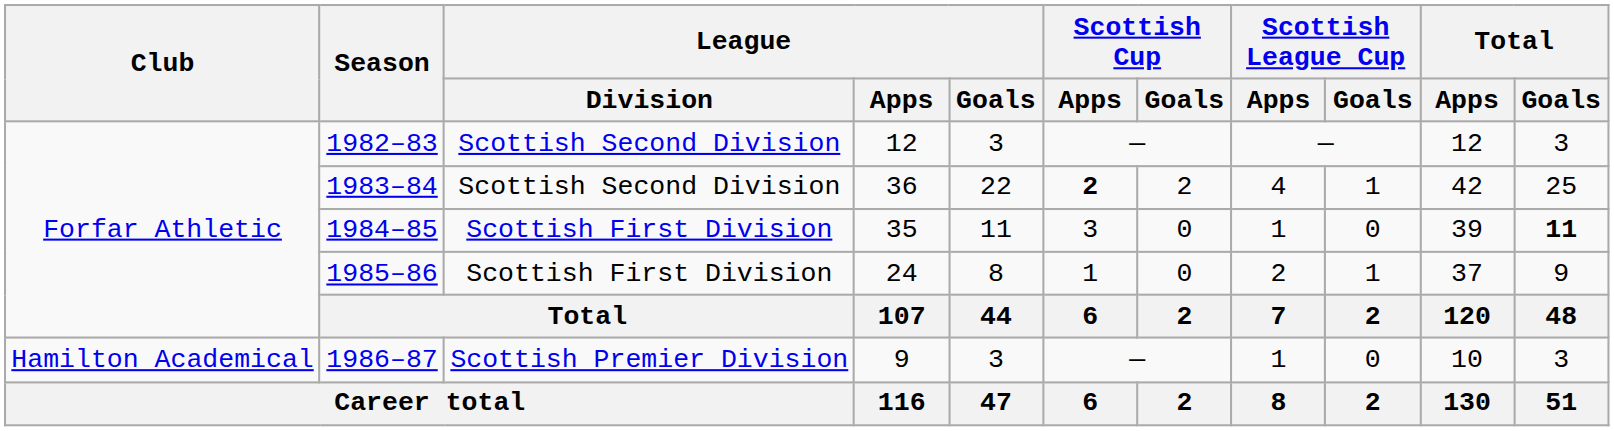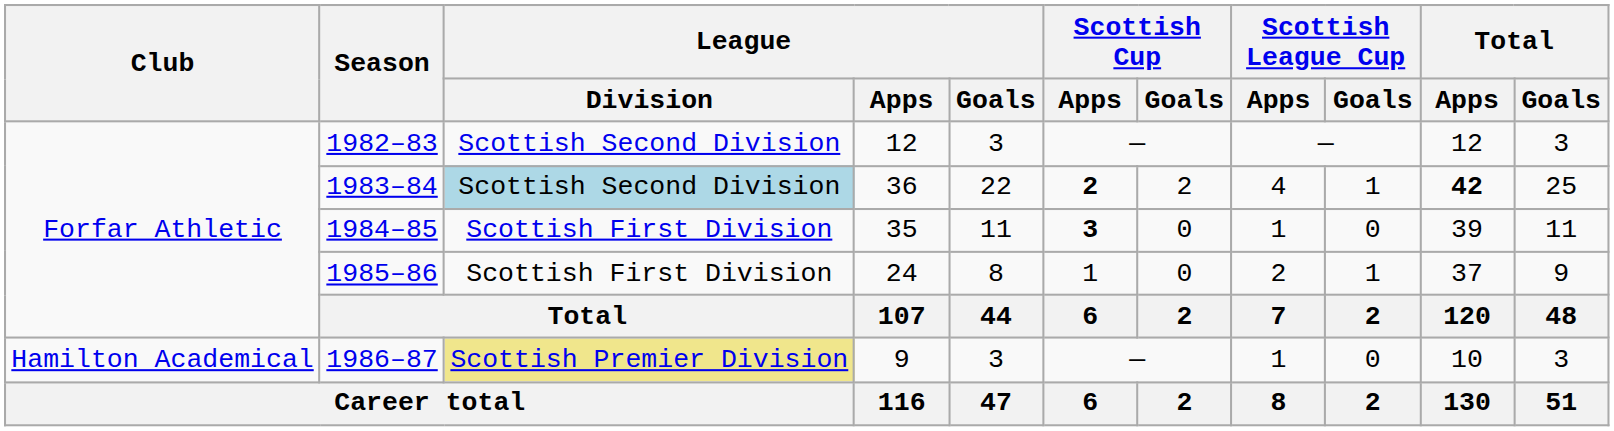(649, 187) no background -> (649, 187) lightblue background
(1467, 187) normal -> (1467, 187) bold
(1090, 230) normal -> (1090, 230) bold
(1561, 230) bold -> (1561, 230) normal
(649, 360) no background -> (649, 360) khaki background
